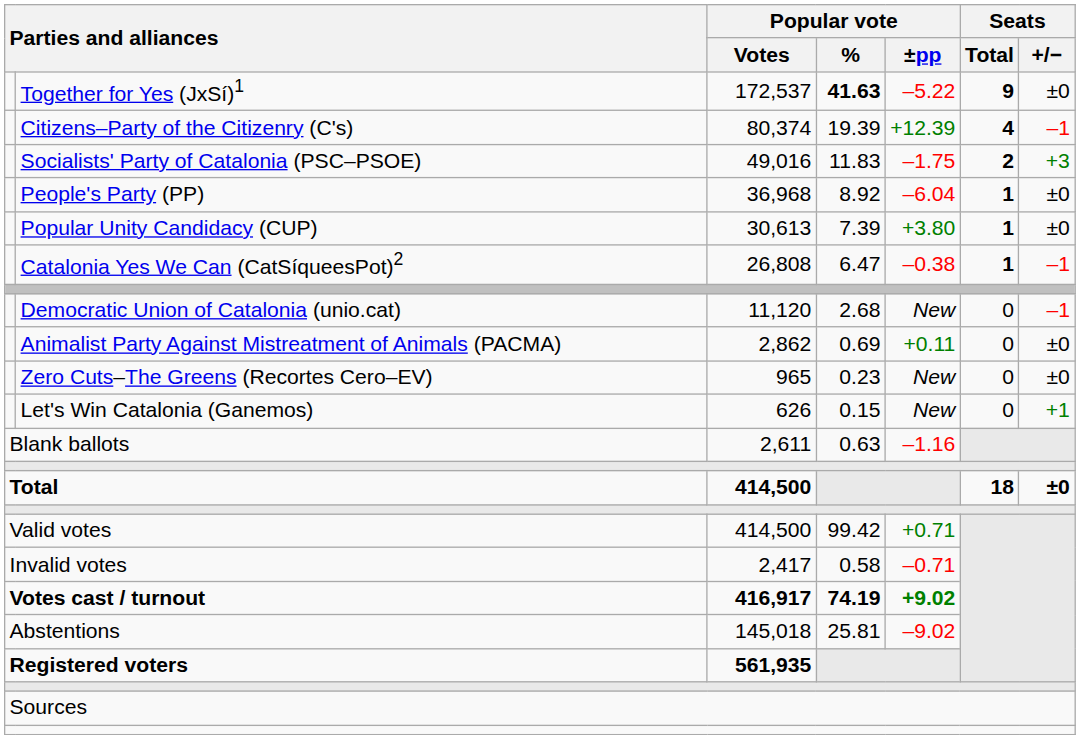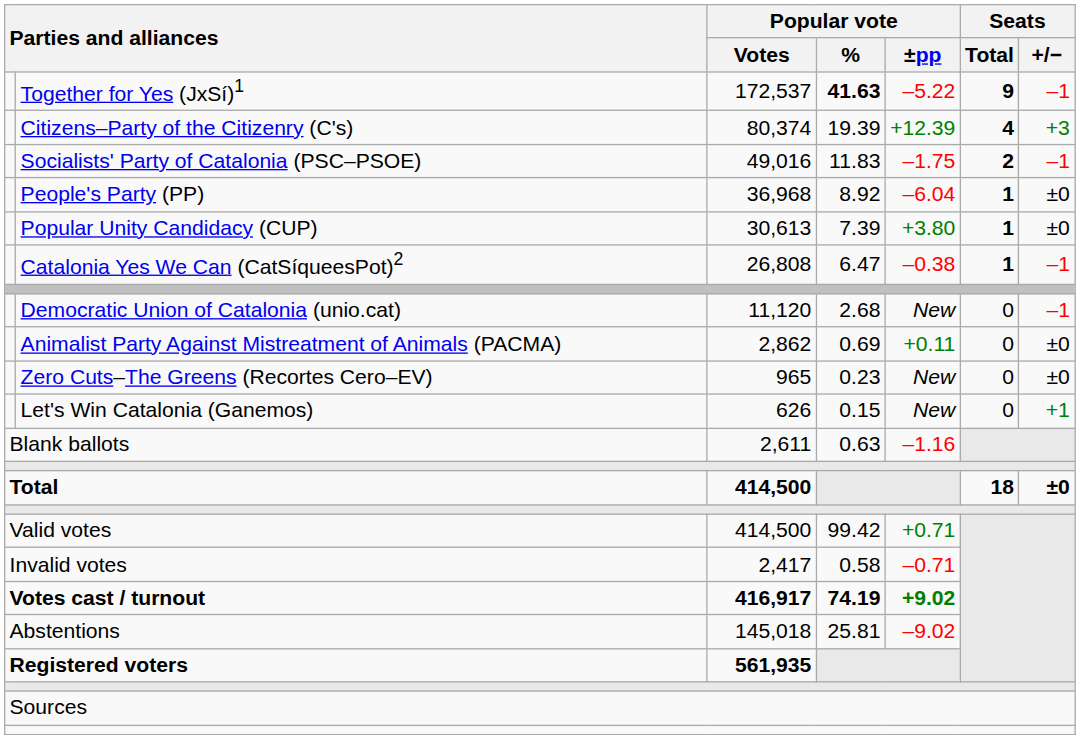(1058, 91) ±0 -> (1058, 91) –1
(1058, 127) –1 -> (1058, 127) +3
(1058, 160) +3 -> (1058, 160) –1
